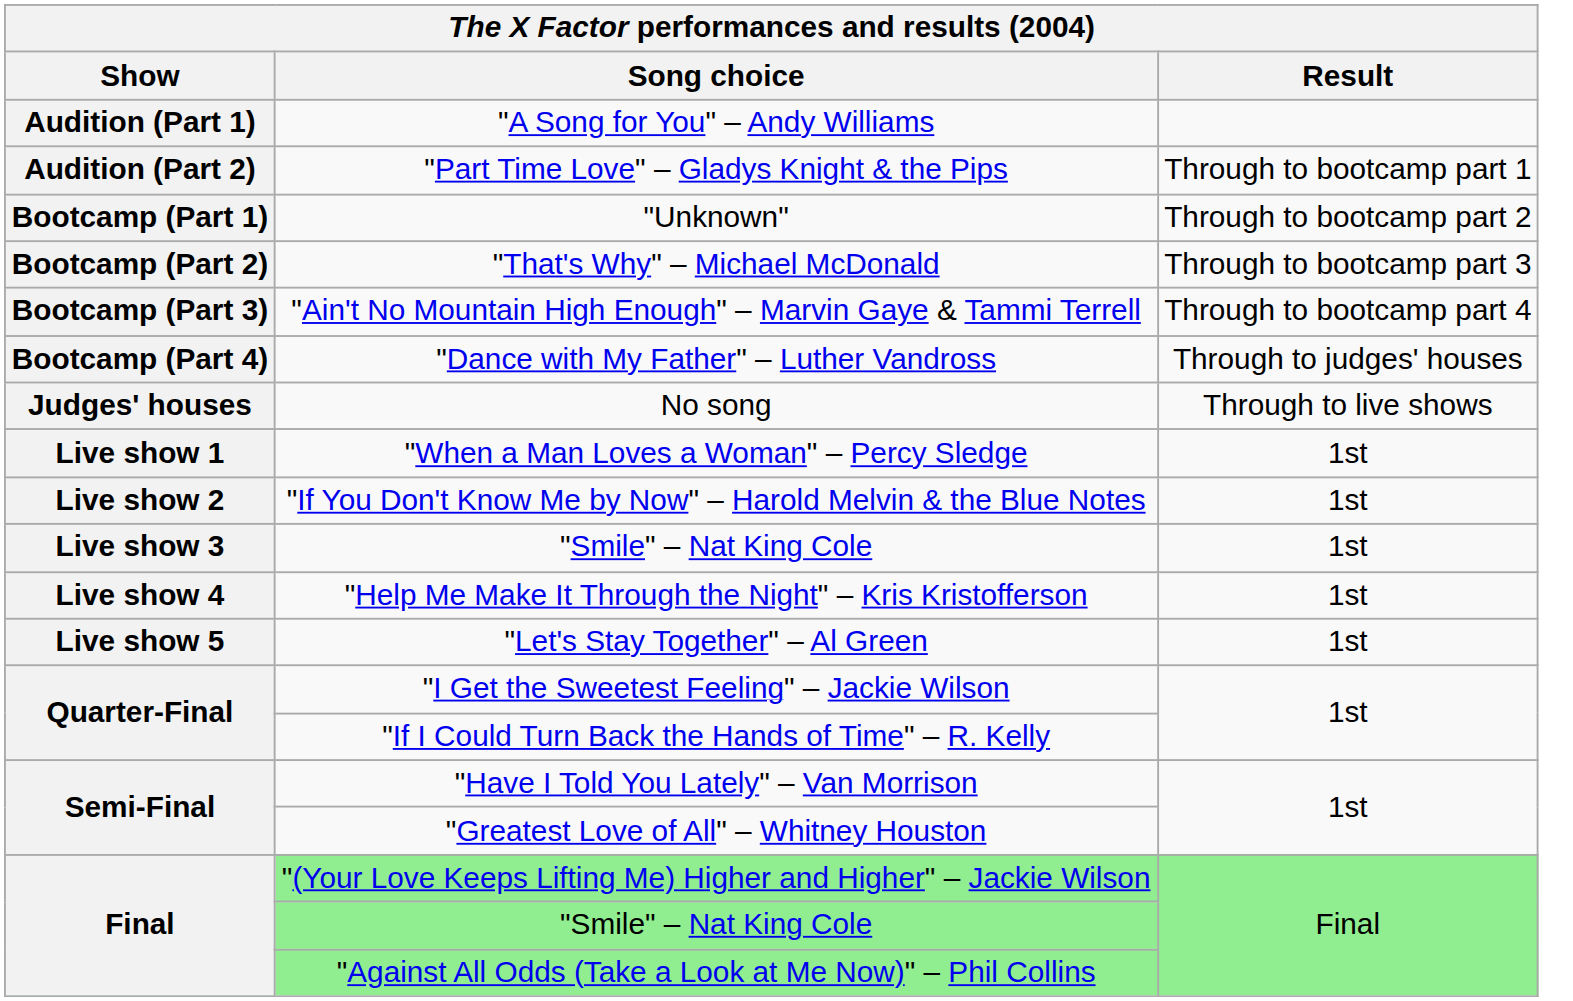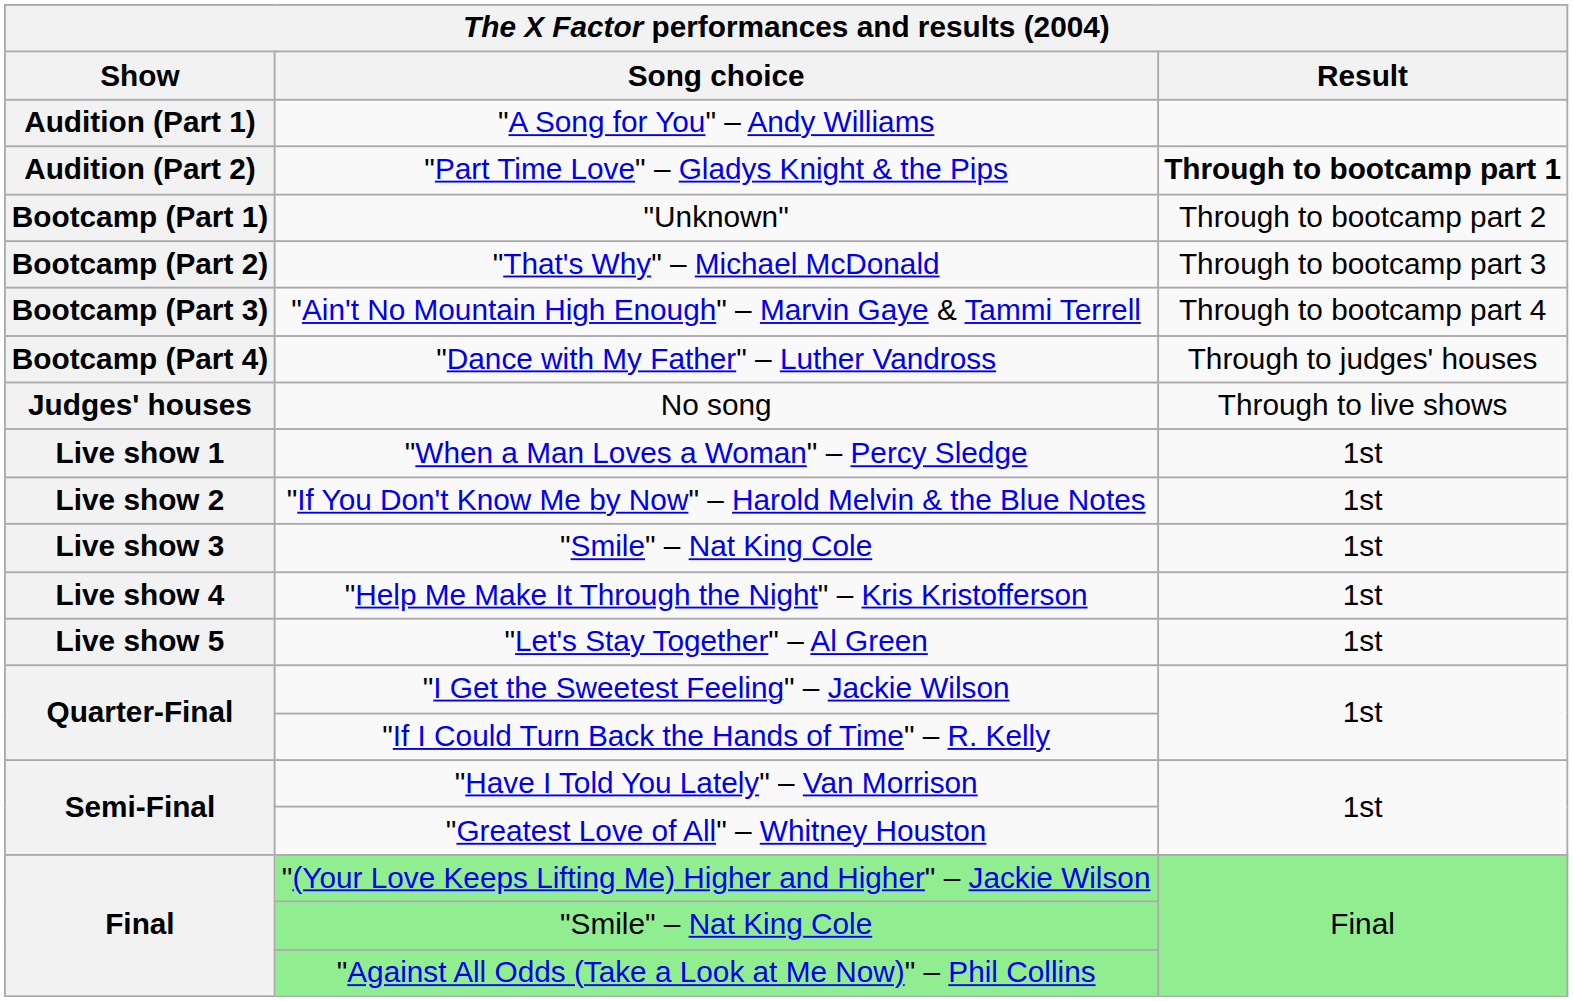(1348, 169) normal -> (1363, 169) bold
